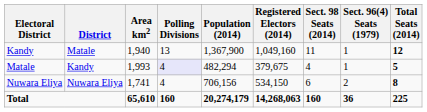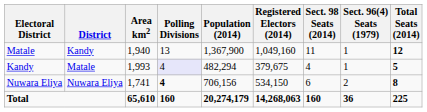(20, 51) Kandy -> (21, 51) Matale
(81, 51) Matale -> (80, 51) Kandy
(21, 67) Matale -> (20, 67) Kandy
(80, 67) Kandy -> (81, 67) Matale
(162, 83) normal -> (162, 83) bold
